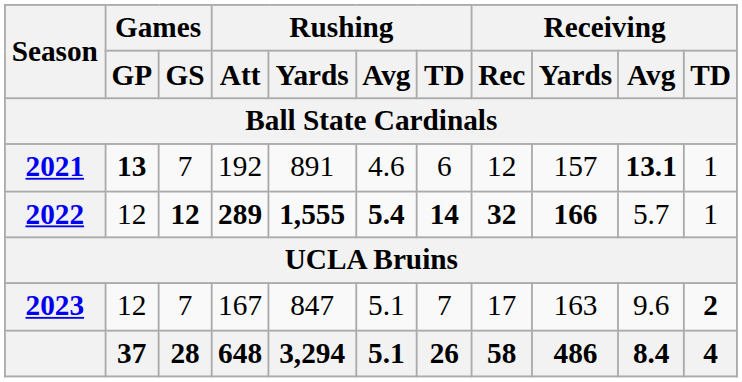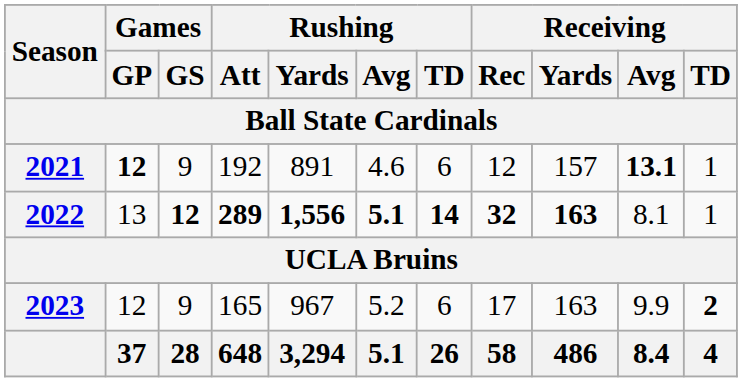(132, 167) 13 -> (132, 167) 12
(185, 167) 7 -> (185, 167) 9
(132, 213) 12 -> (132, 213) 13
(312, 213) 1,555 -> (312, 213) 1,556
(386, 213) 5.4 -> (386, 213) 5.1
(575, 213) 166 -> (575, 213) 163
(651, 213) 5.7 -> (651, 213) 8.1
(185, 306) 7 -> (185, 306) 9
(240, 306) 167 -> (240, 306) 165
(312, 306) 847 -> (312, 306) 967
(386, 306) 5.1 -> (386, 306) 5.2
(444, 306) 7 -> (444, 306) 6
(651, 306) 9.6 -> (651, 306) 9.9
